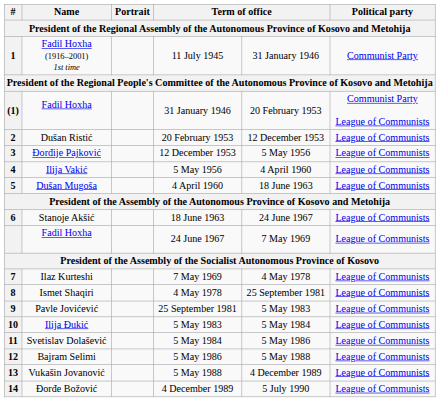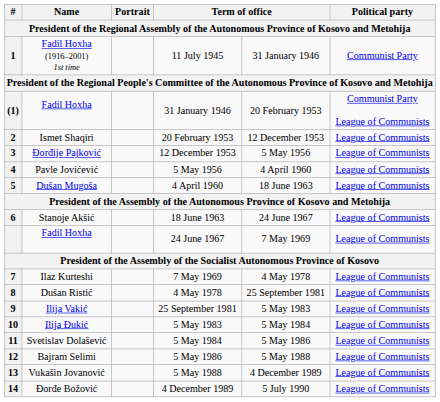(67, 137) Dušan Ristić -> (67, 137) Ismet Shaqiri
(67, 169) Ilija Vakić -> (67, 169) Pavle Jovićević
(67, 293) Ismet Shaqiri -> (67, 293) Dušan Ristić
(67, 308) Pavle Jovićević -> (67, 308) Ilija Vakić
